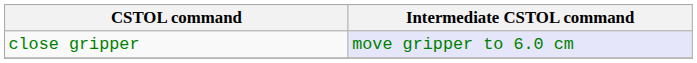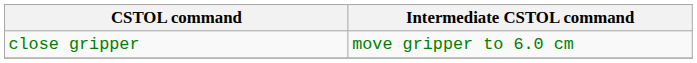(463, 44) lavender background -> (463, 44) no background
